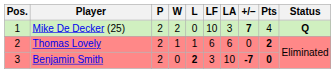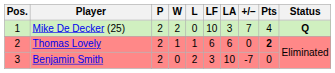(249, 28) bold -> (249, 28) normal
(195, 60) bold -> (195, 60) normal
(249, 60) bold -> (249, 60) normal
(269, 60) bold -> (269, 60) normal
